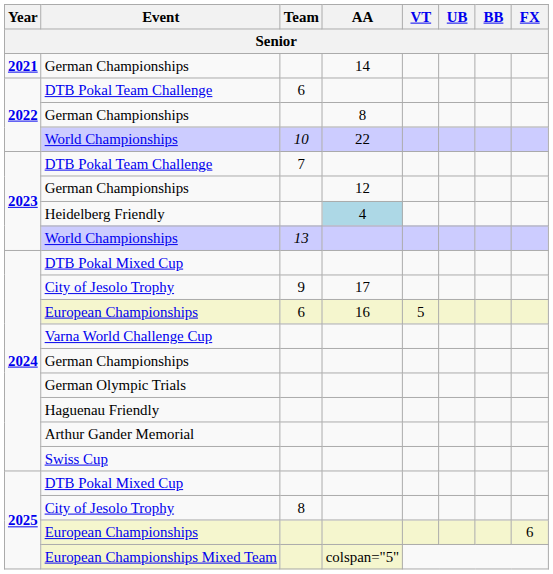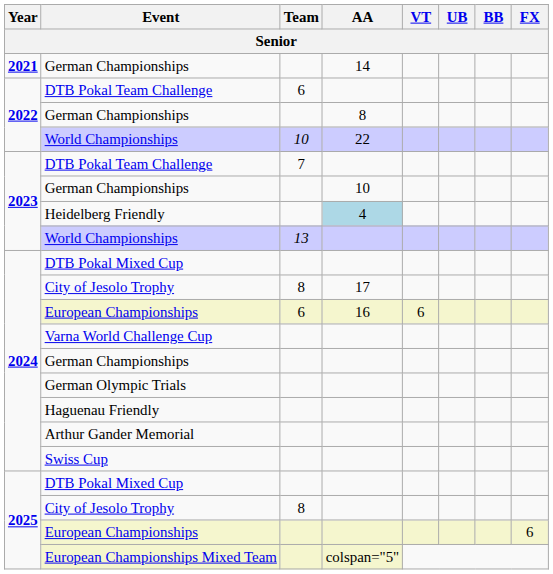(362, 188) 12 -> (362, 188) 10
(301, 287) 9 -> (301, 287) 8
(421, 311) 5 -> (421, 311) 6
